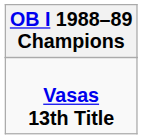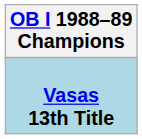(71, 106) no background -> (71, 106) lightblue background
